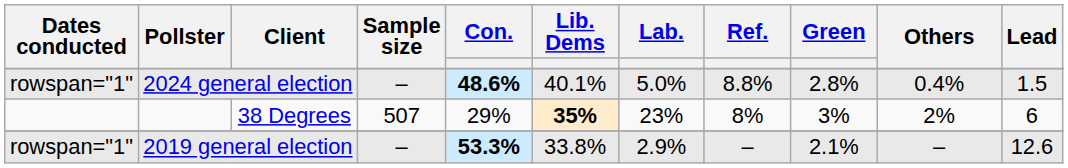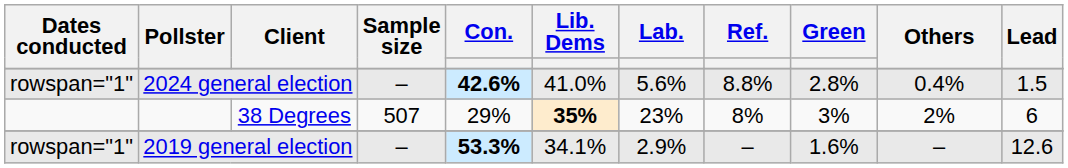(489, 84) 48.6% -> (489, 84) 42.6%
(575, 84) 40.1% -> (575, 84) 41.0%
(661, 84) 5.0% -> (661, 84) 5.6%
(575, 147) 33.8% -> (575, 147) 34.1%
(834, 147) 2.1% -> (834, 147) 1.6%
